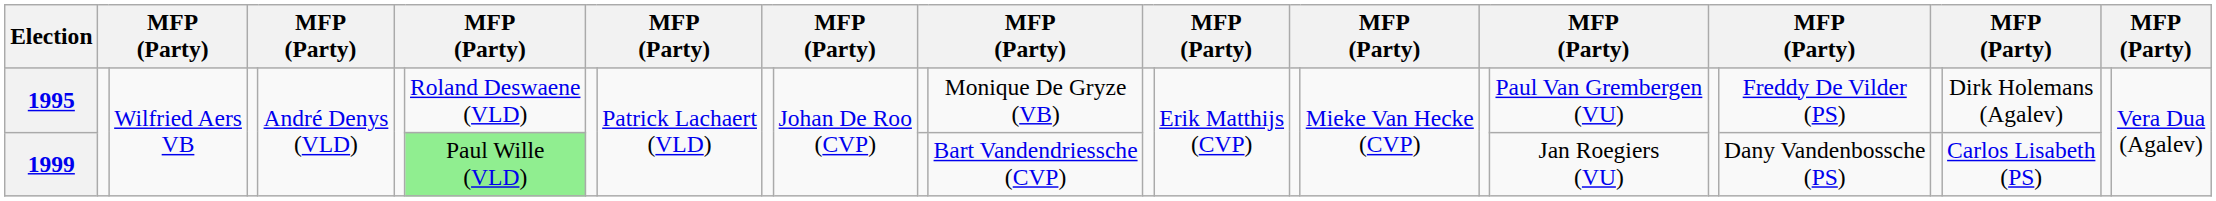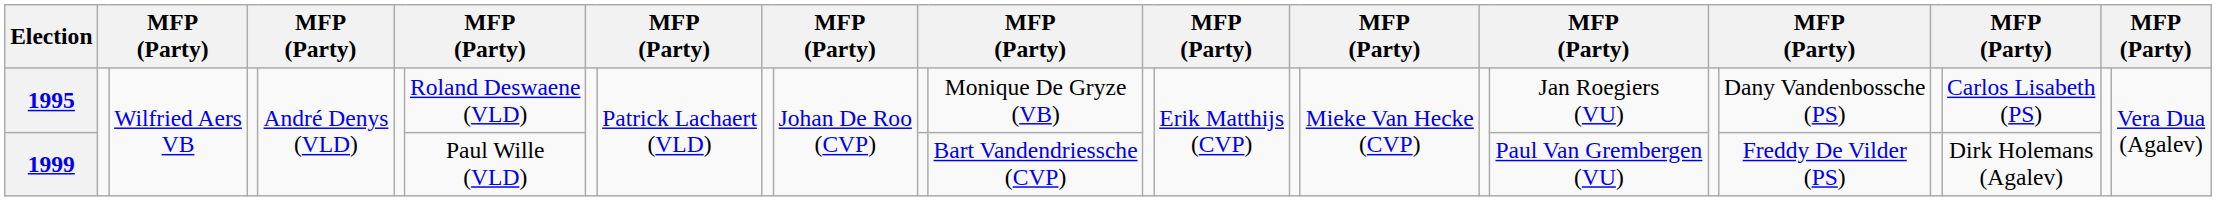(1599, 100) Paul Van Grembergen (VU) -> (1599, 100) Jan Roegiers (VU)
(1825, 100) Freddy De Vilder (PS) -> (1825, 100) Dany Vandenbossche (PS)
(2021, 100) Dirk Holemans (Agalev) -> (2021, 100) Carlos Lisabeth (PS)
(495, 163) lightgreen background -> (495, 163) no background
(1599, 163) Jan Roegiers (VU) -> (1599, 163) Paul Van Grembergen (VU)
(1825, 163) Dany Vandenbossche (PS) -> (1825, 163) Freddy De Vilder (PS)
(2021, 163) Carlos Lisabeth (PS) -> (2021, 163) Dirk Holemans (Agalev)
